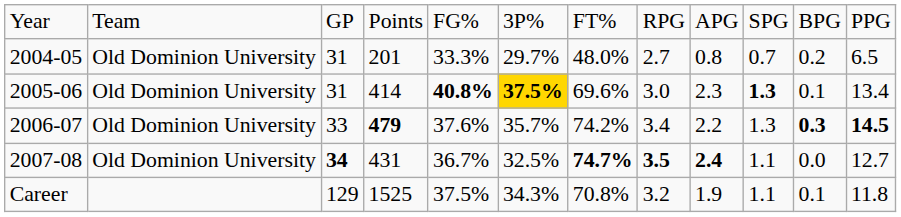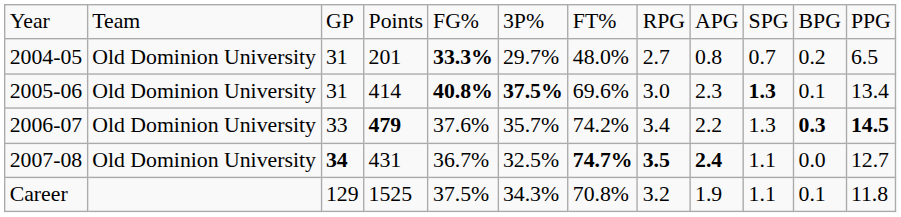(461, 56) normal -> (463, 56) bold
(533, 90) gold background -> (533, 90) no background
